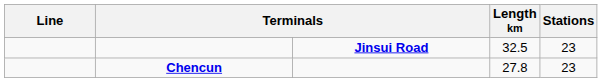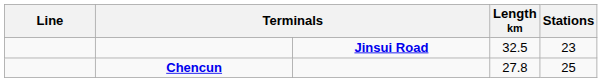(568, 67) 23 -> (568, 67) 25
